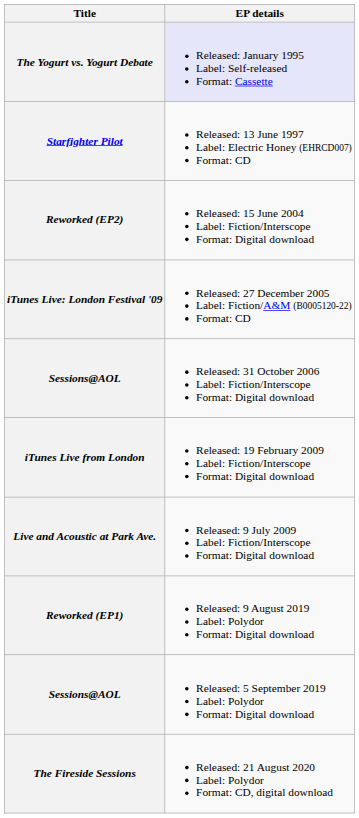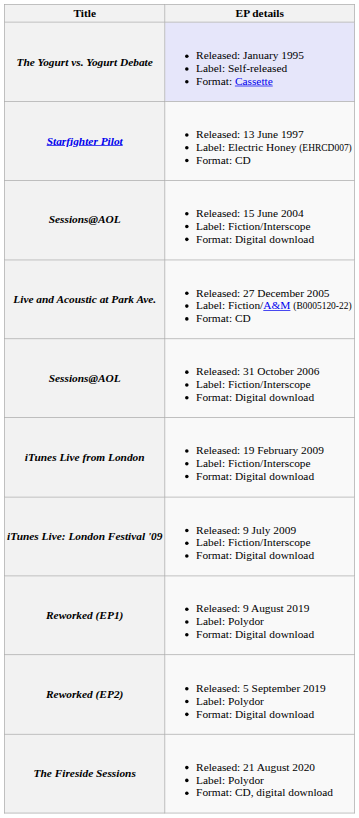(85, 220) Reworked (EP2) -> (85, 220) Sessions@AOL
(85, 299) iTunes Live: London Festival '09 -> (85, 299) Live and Acoustic at Park Ave.
(85, 536) Live and Acoustic at Park Ave. -> (85, 536) iTunes Live: London Festival '09
(85, 694) Sessions@AOL -> (85, 694) Reworked (EP2)
